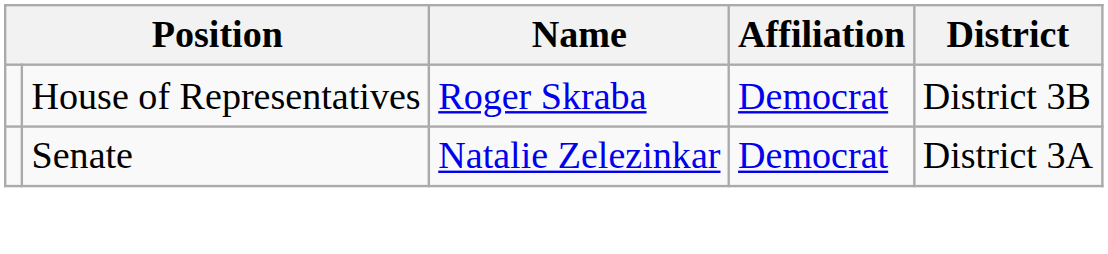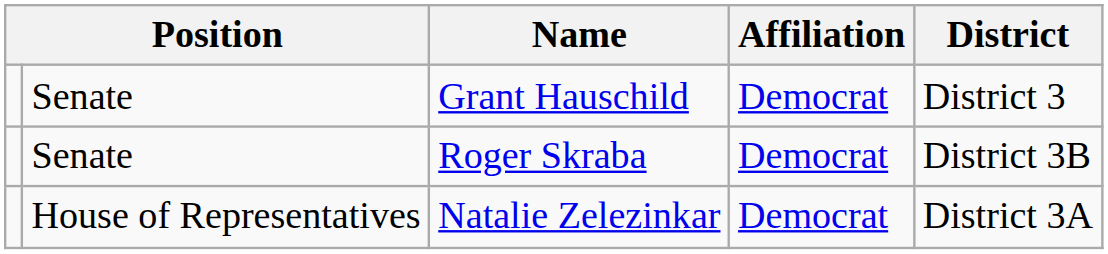+ row: (564, 95)
(226, 95) House of Representatives -> (82, 155) Senate
(82, 155) Senate -> (226, 215) House of Representatives
